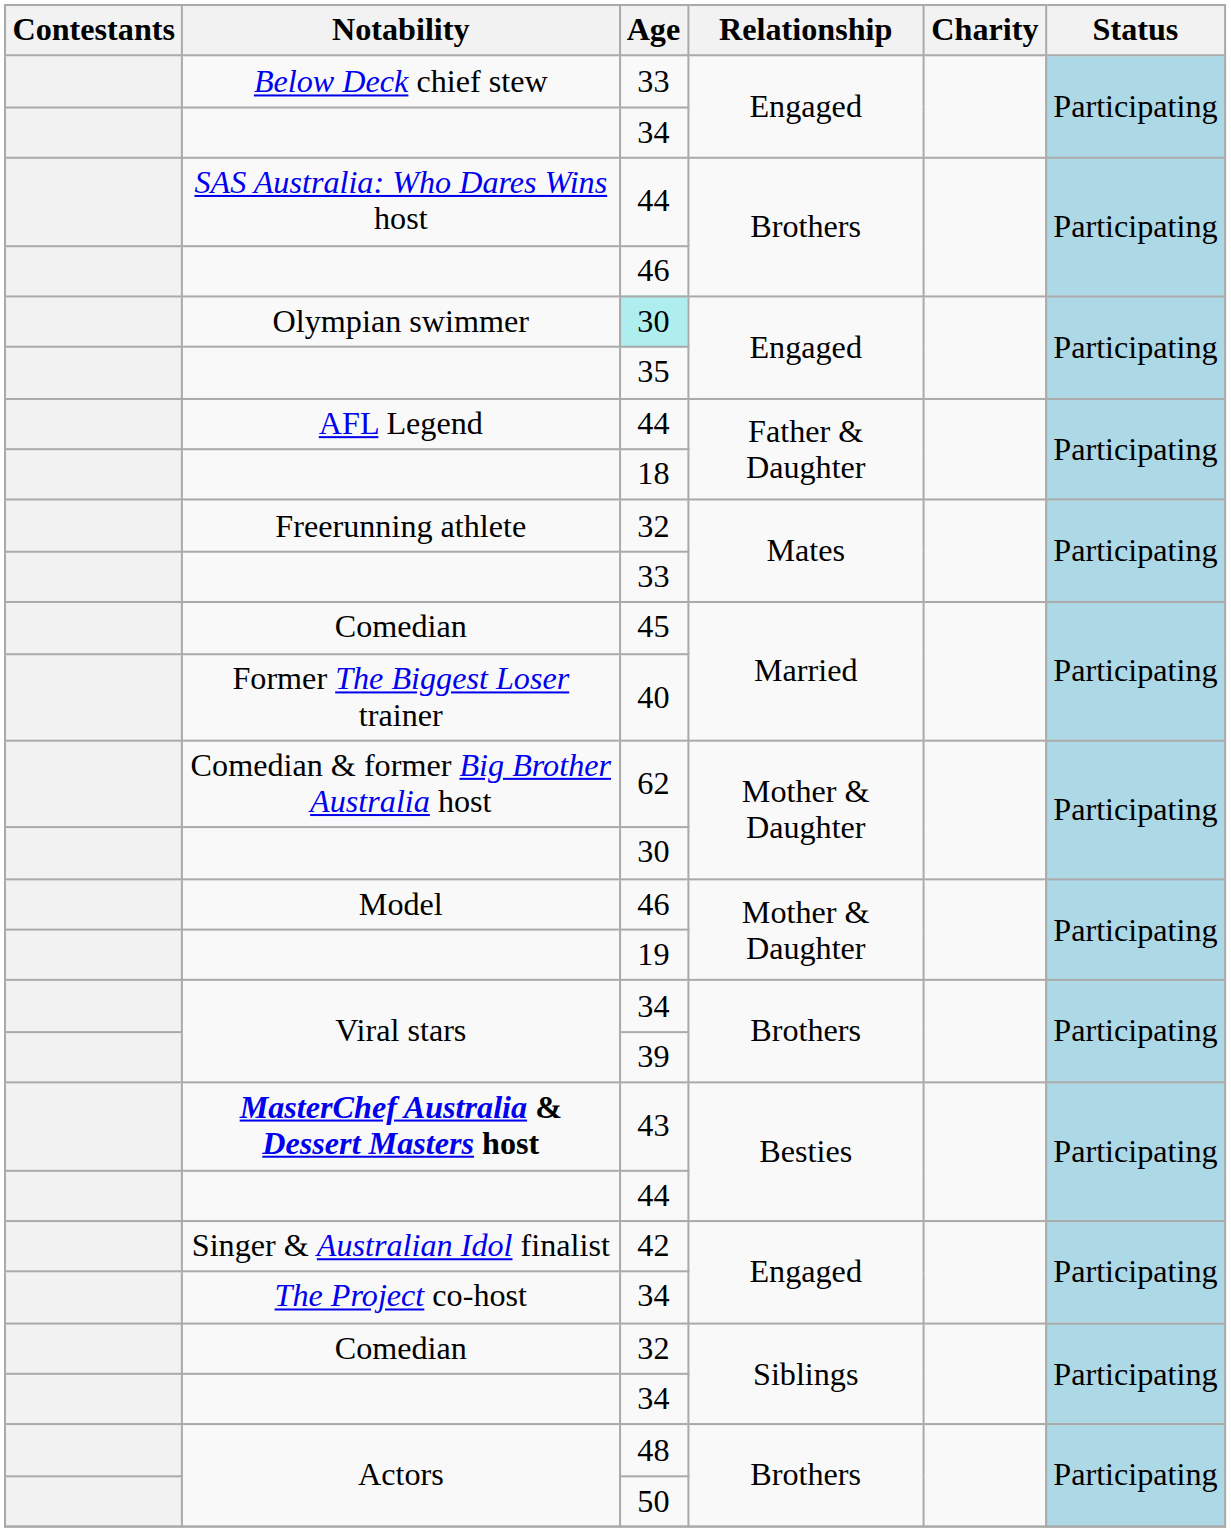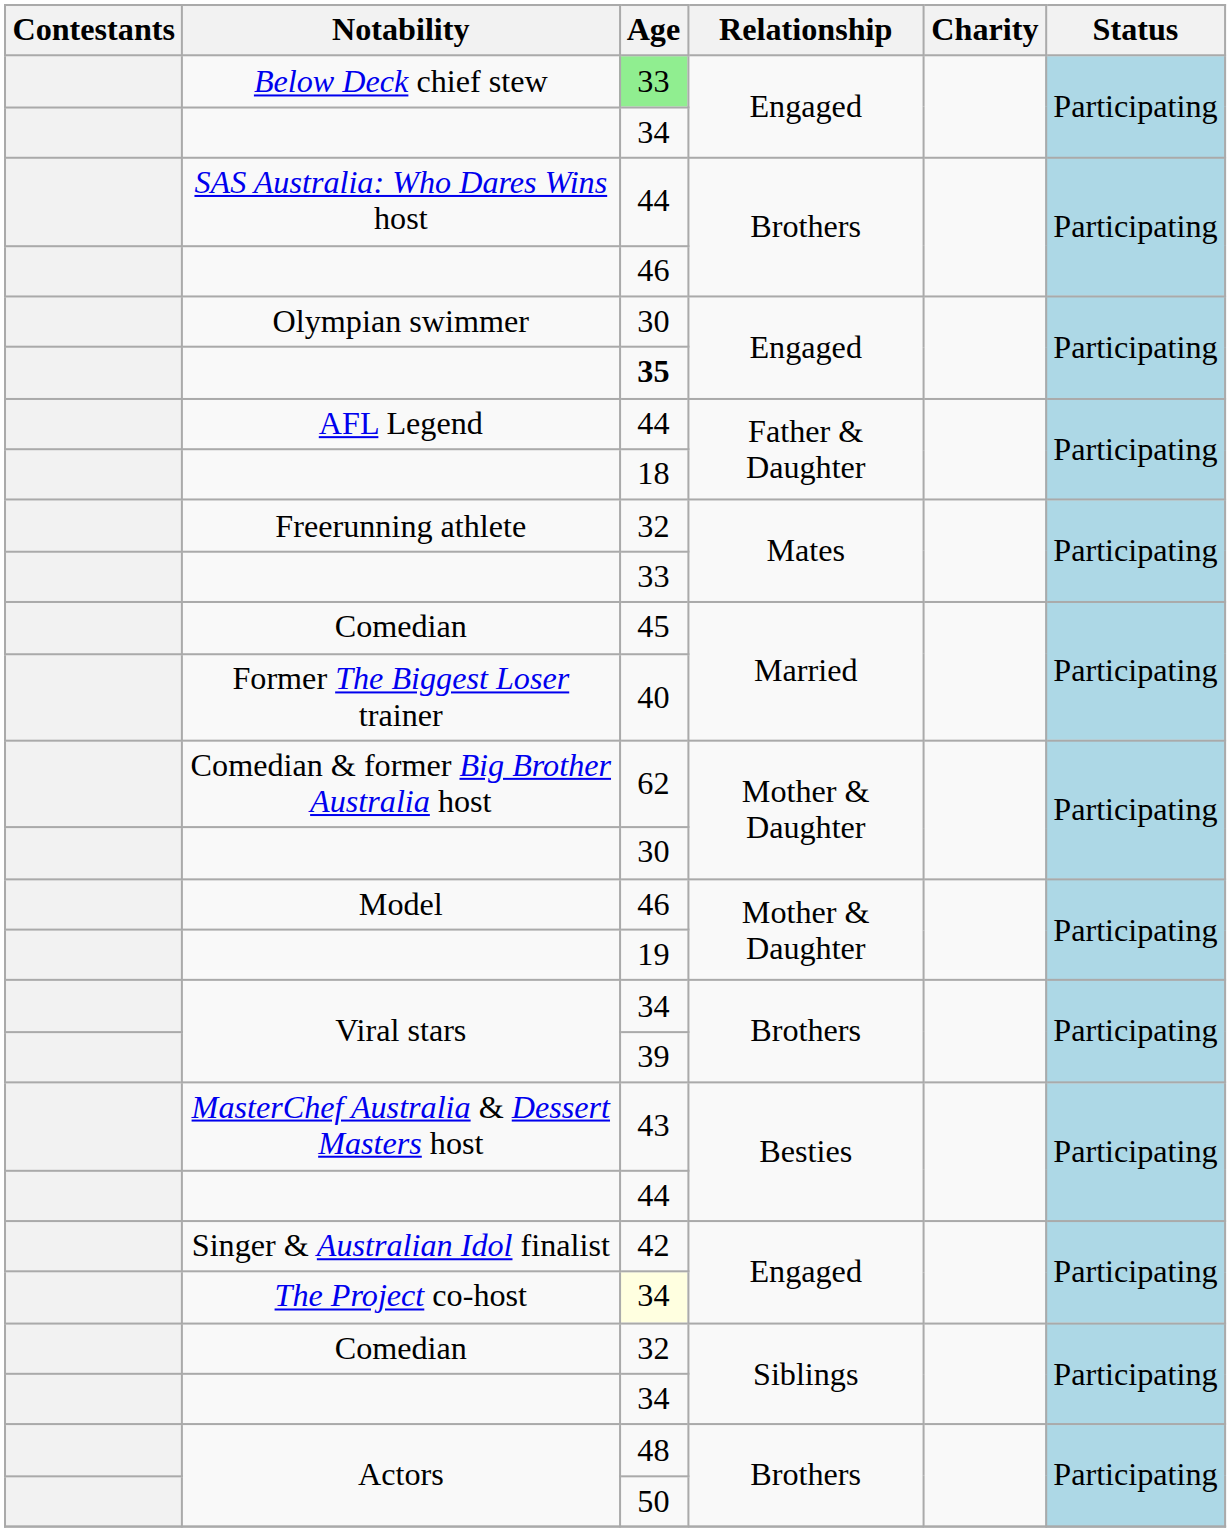(653, 81) no background -> (653, 81) lightgreen background
(653, 321) paleturquoise background -> (653, 321) no background
(653, 372) normal -> (653, 372) bold
(401, 1125) bold -> (401, 1125) normal
(653, 1296) no background -> (653, 1296) lightyellow background
